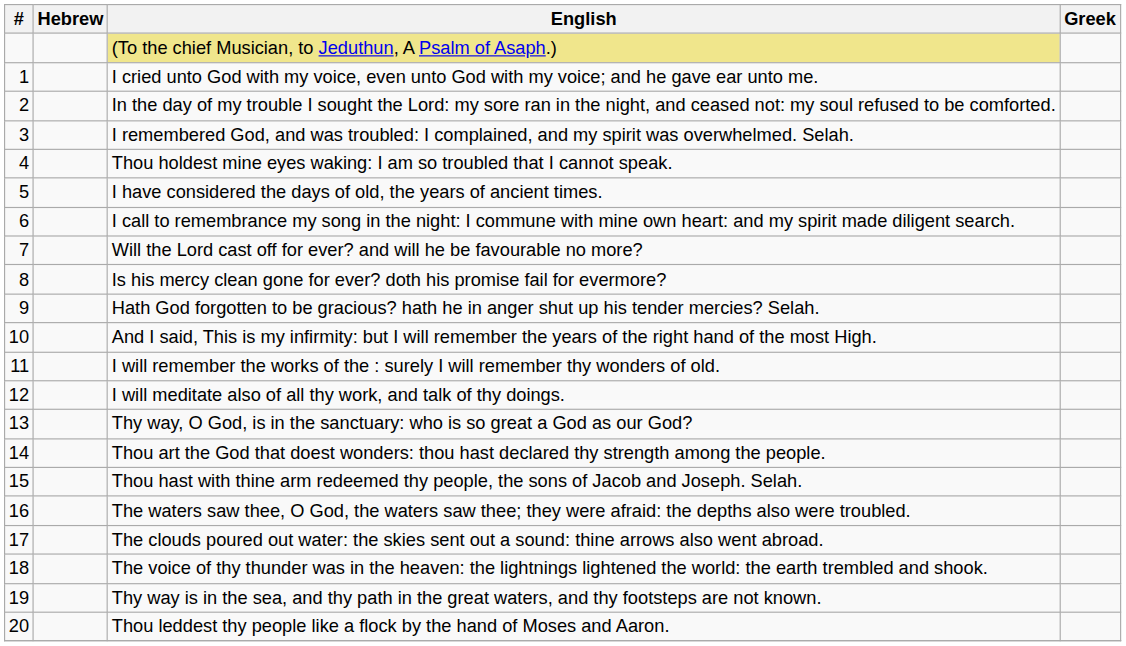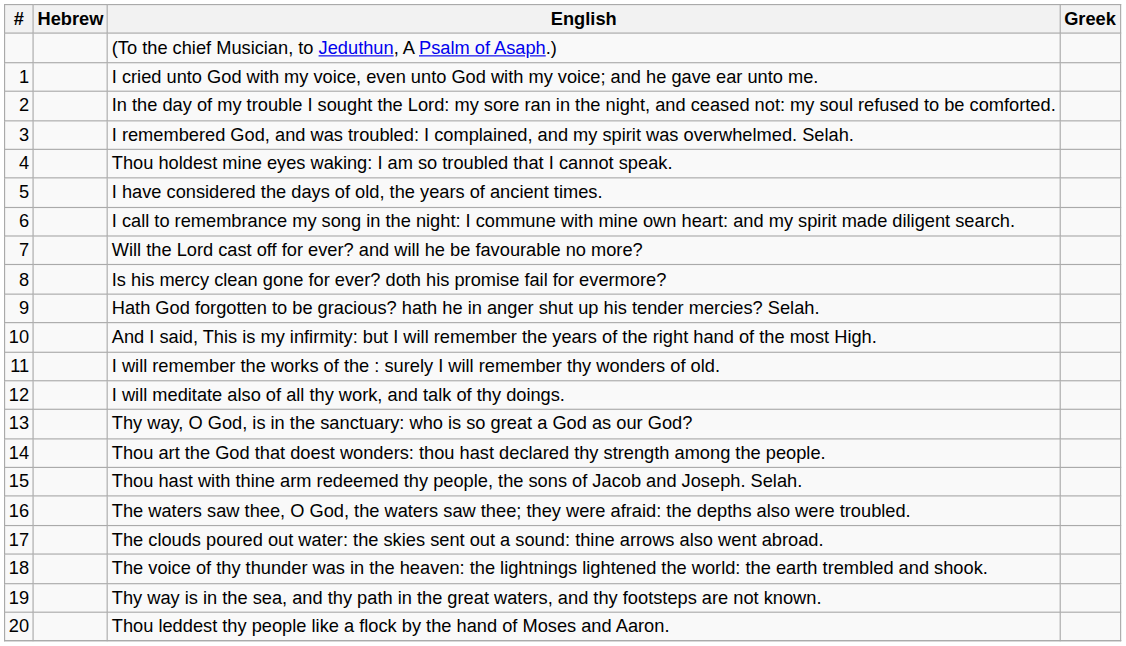(334, 47) khaki background -> (334, 47) no background
